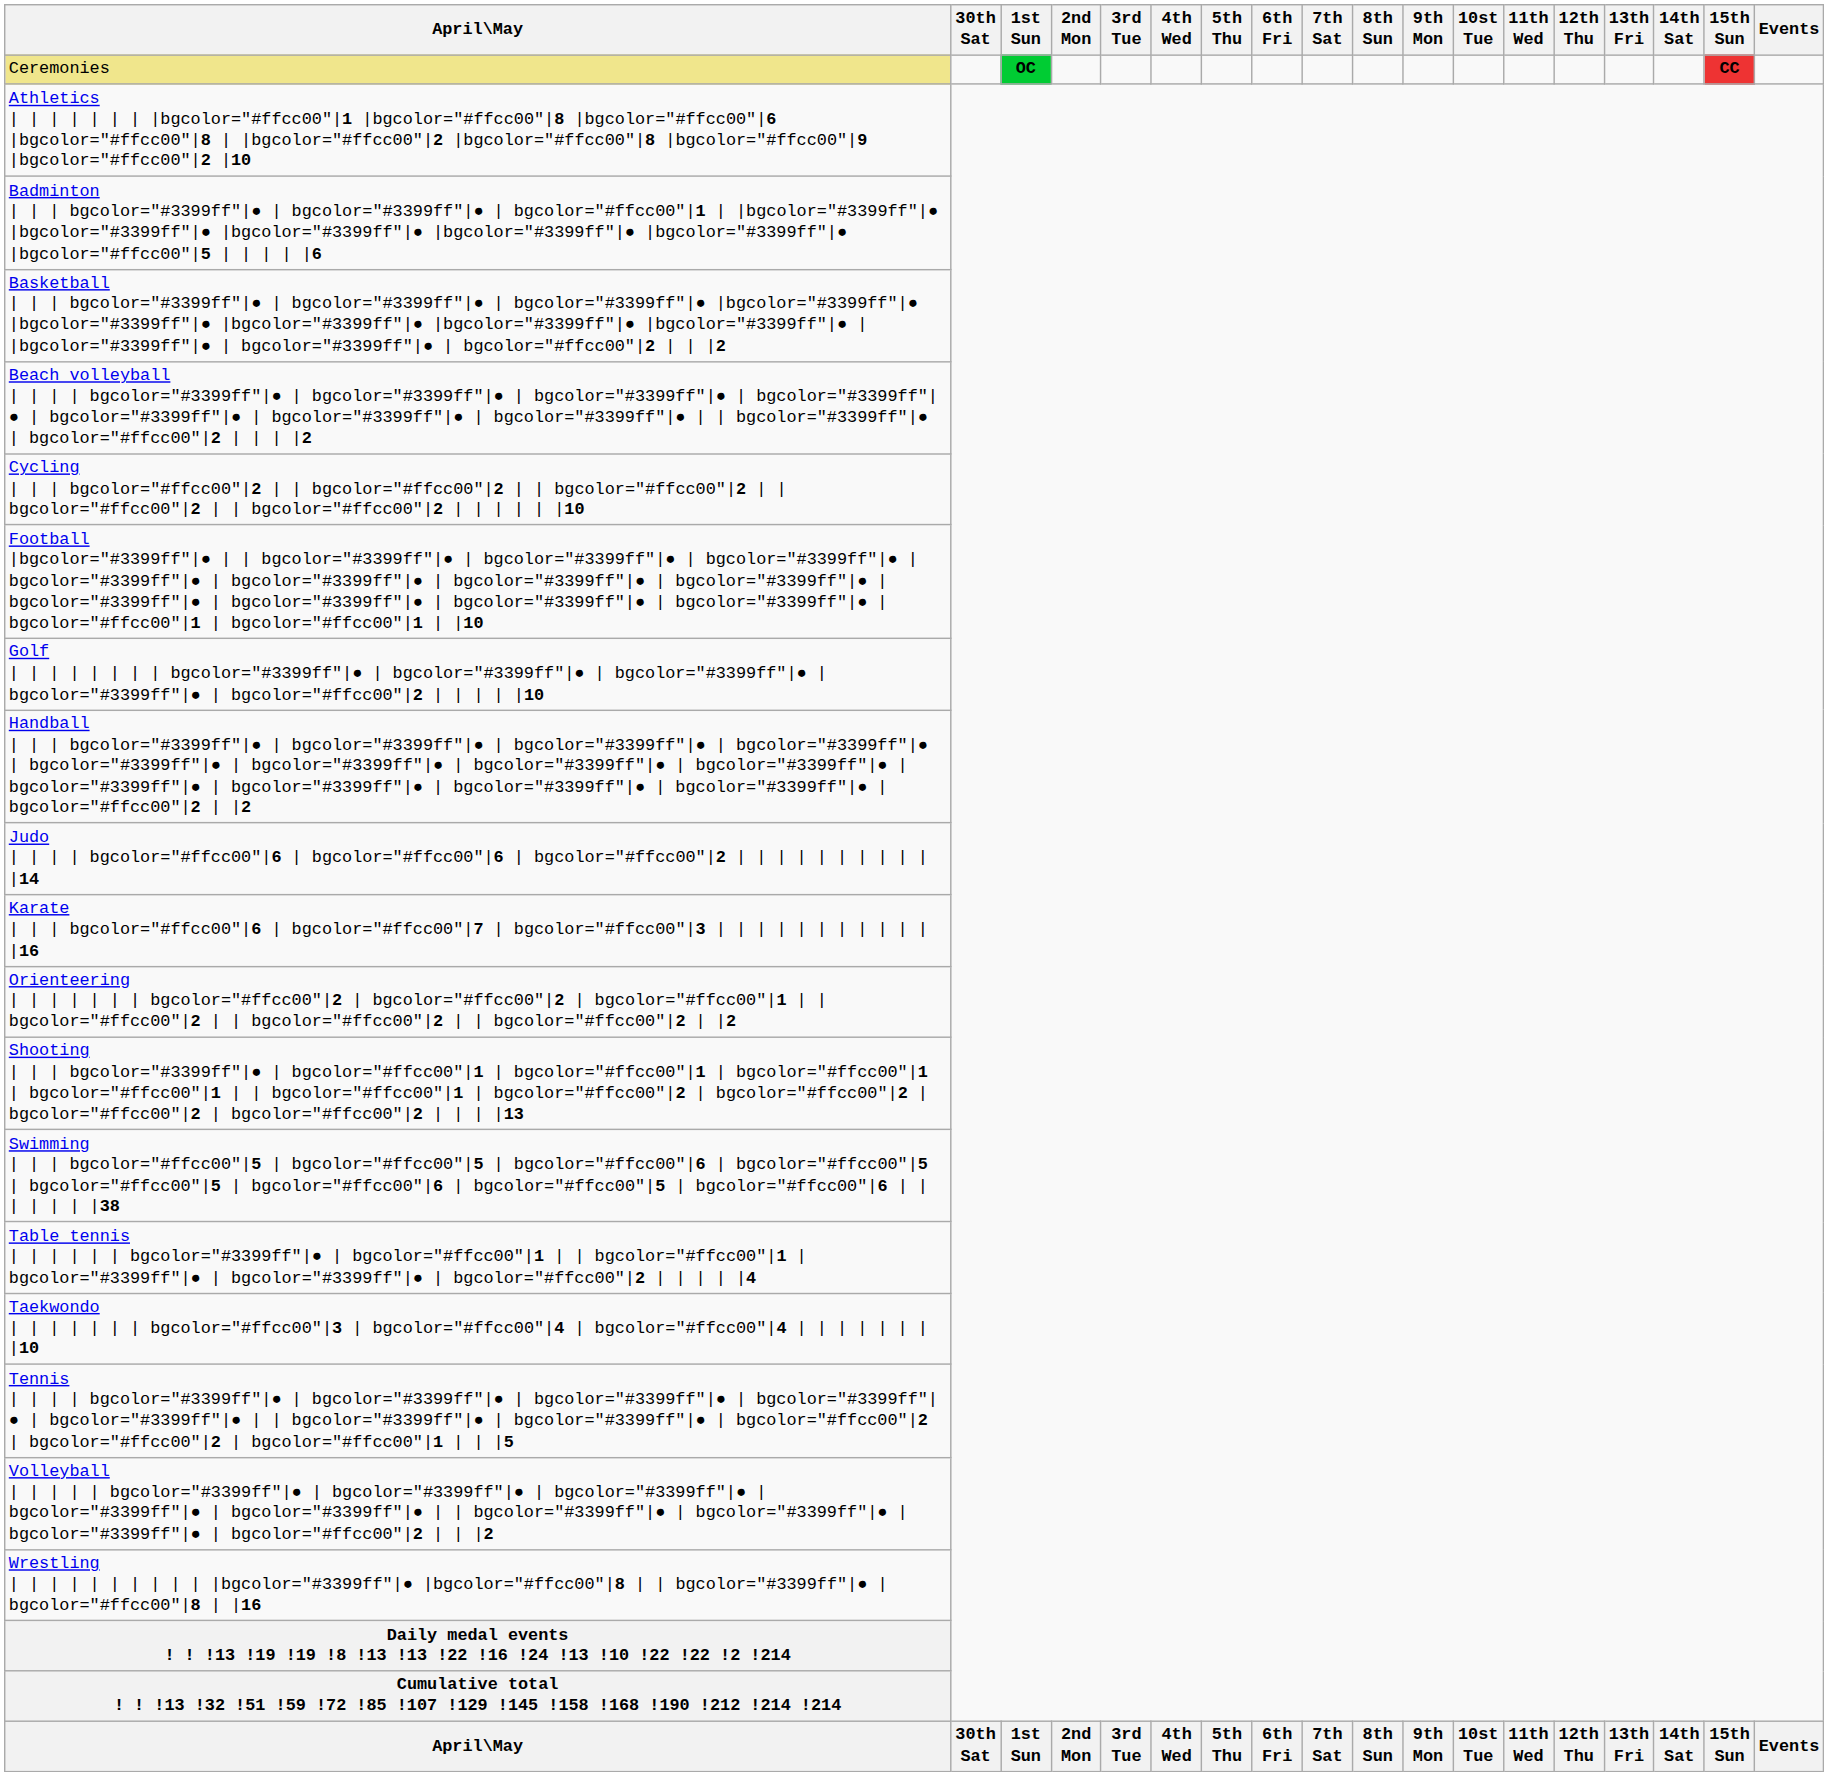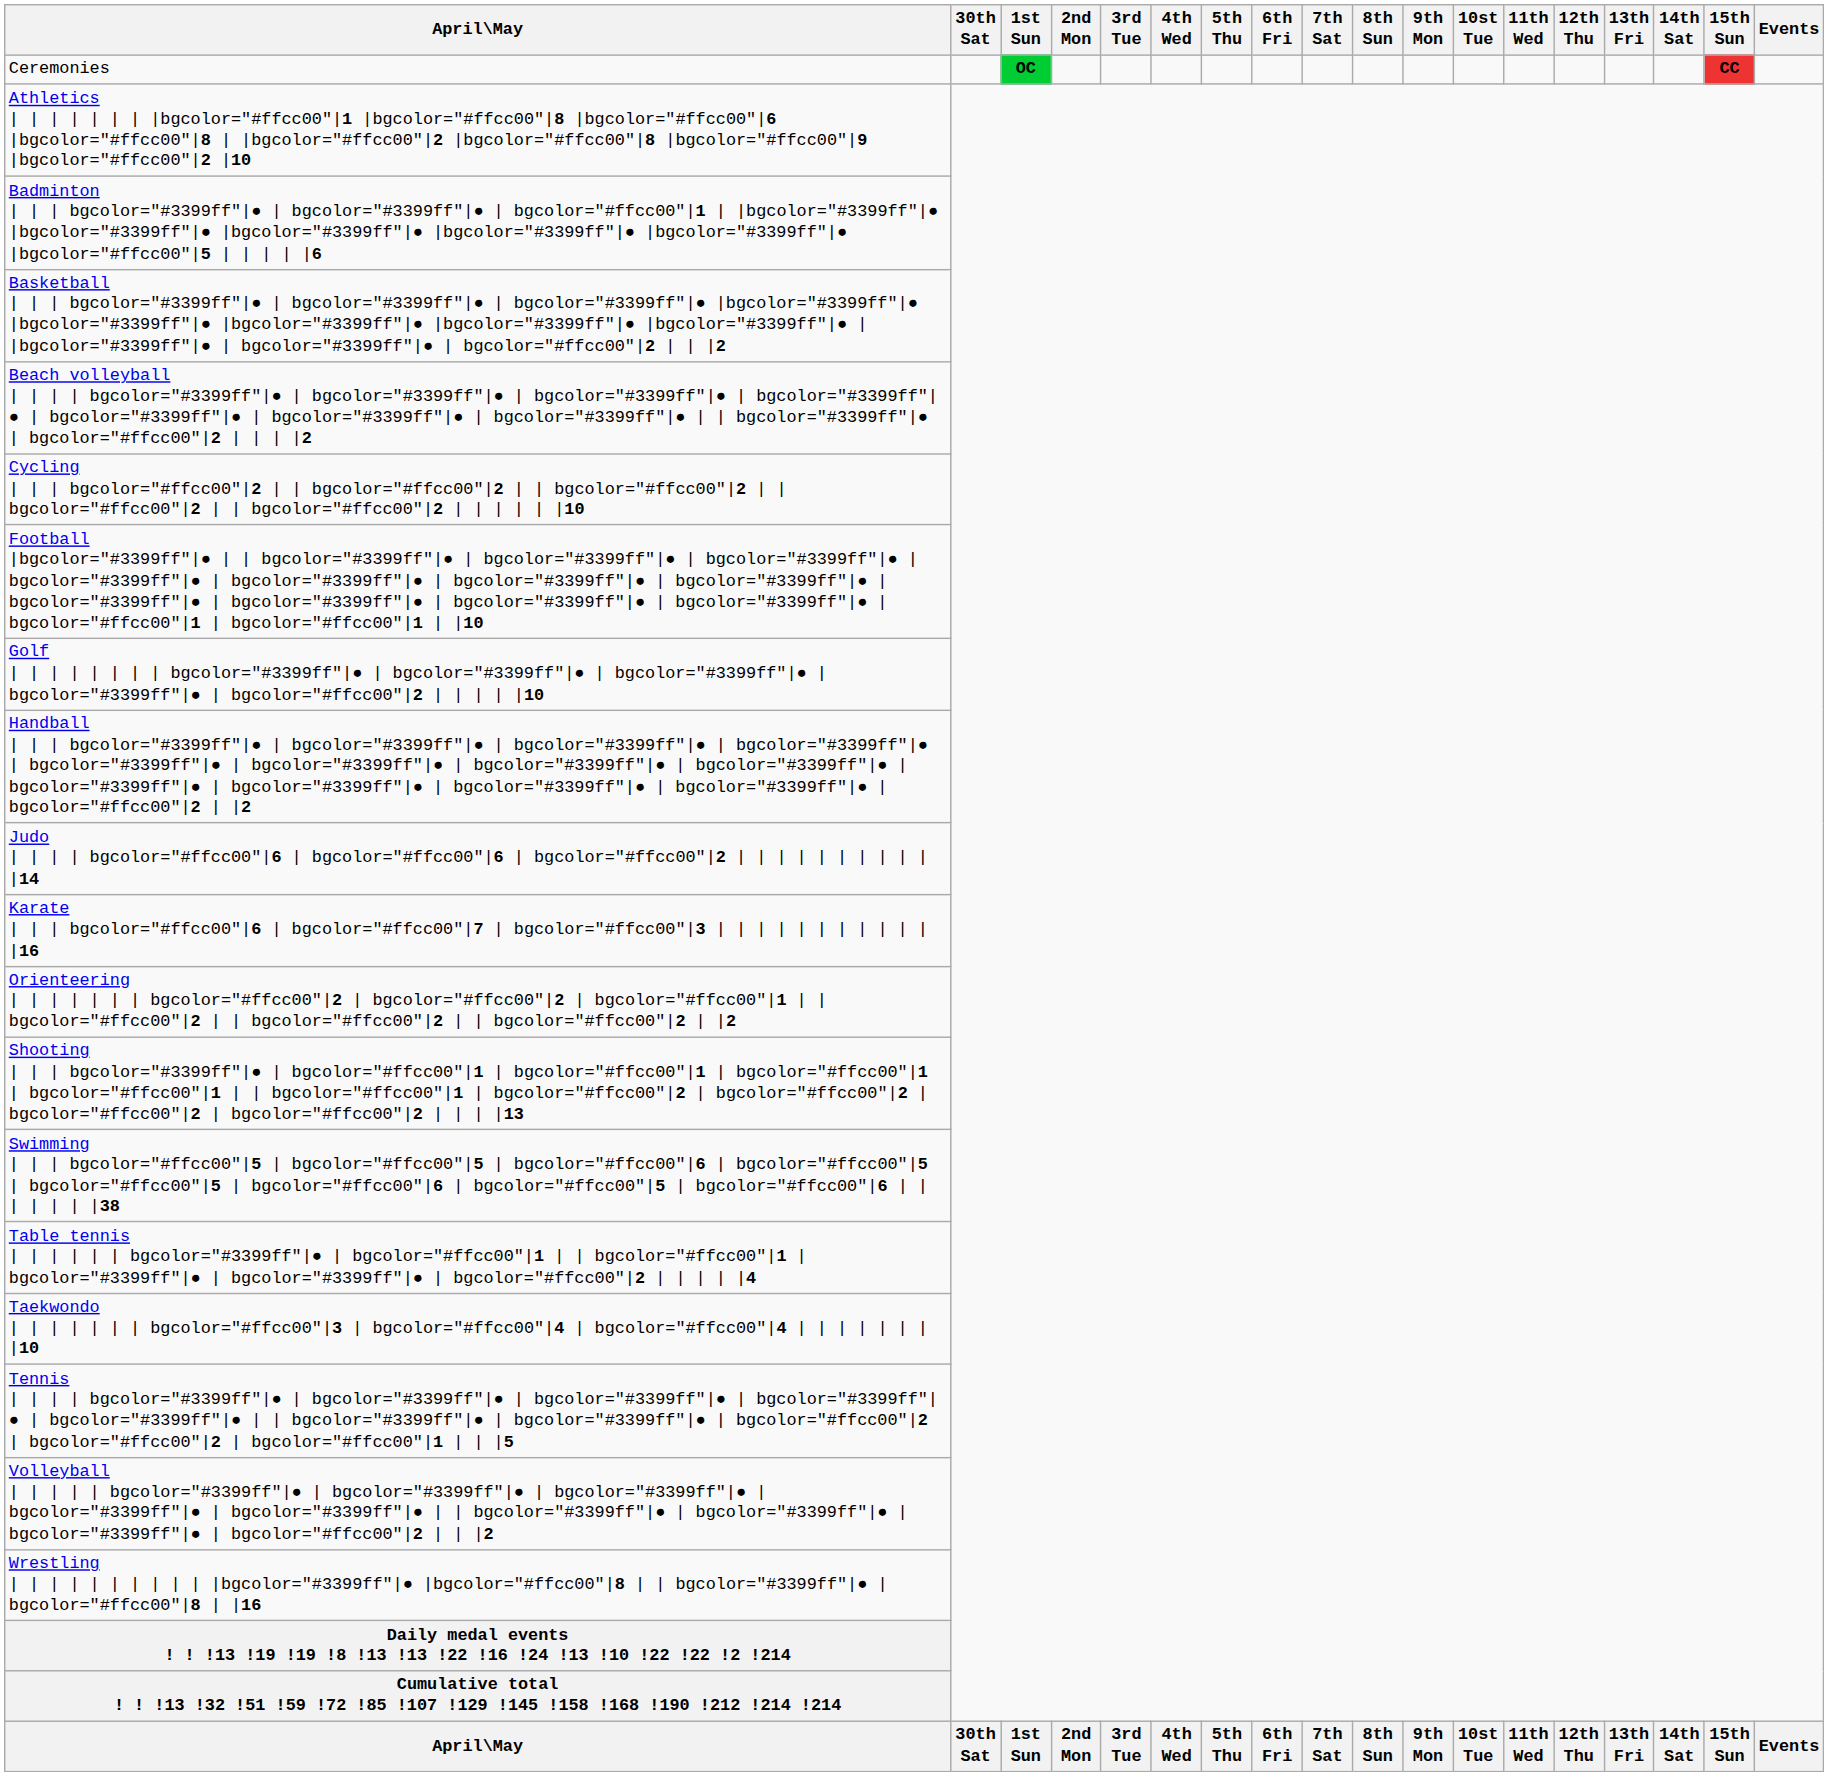(59, 69) khaki background -> (59, 69) no background
